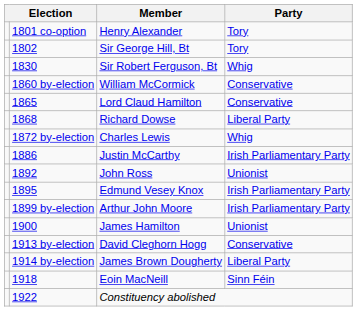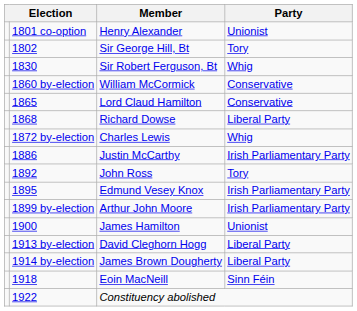(238, 31) Tory -> (247, 31) Unionist
(247, 173) Unionist -> (238, 173) Tory
(260, 244) Conservative -> (259, 244) Liberal Party
